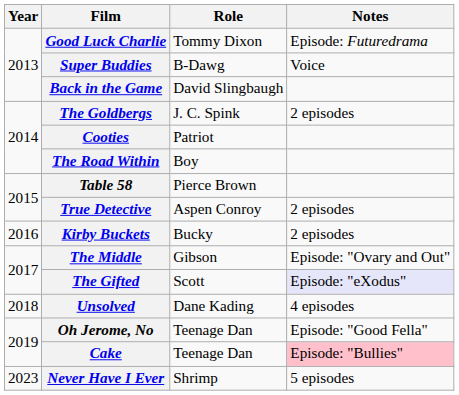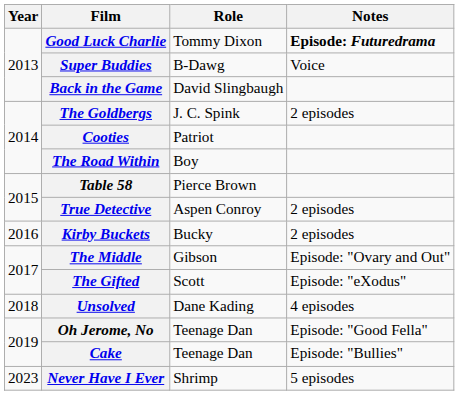(359, 40) normal -> (363, 40) bold
(348, 281) lavender background -> (348, 281) no background
(347, 354) pink background -> (347, 354) no background
